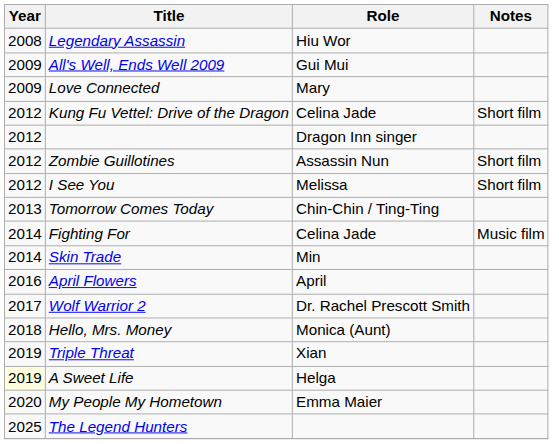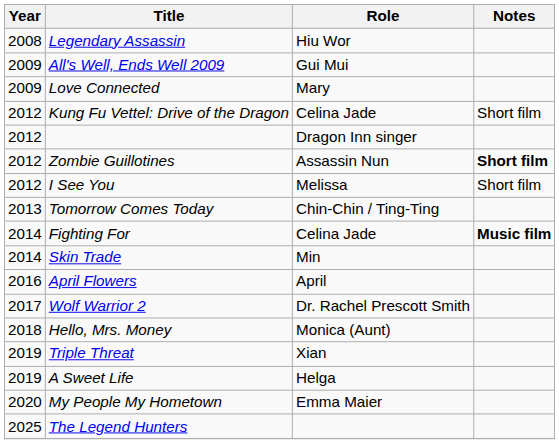(509, 161) normal -> (513, 161) bold
(511, 233) normal -> (514, 233) bold
(25, 378) lightyellow background -> (25, 378) no background
